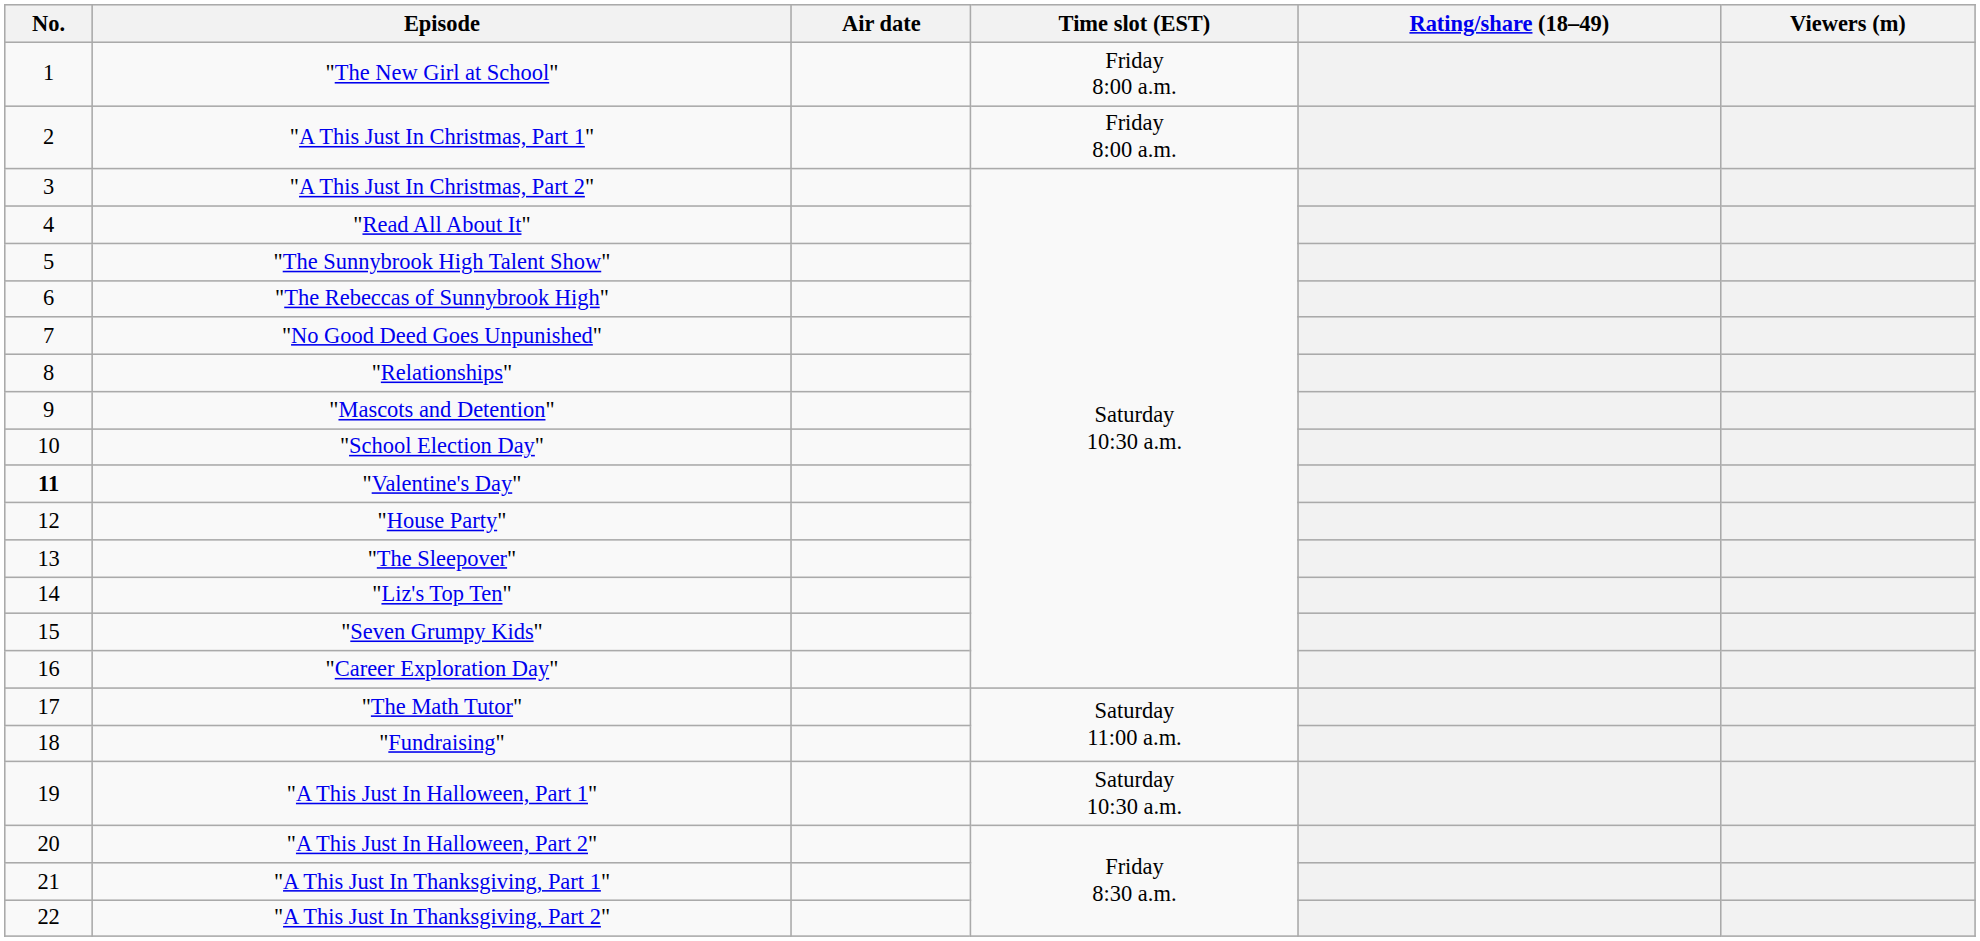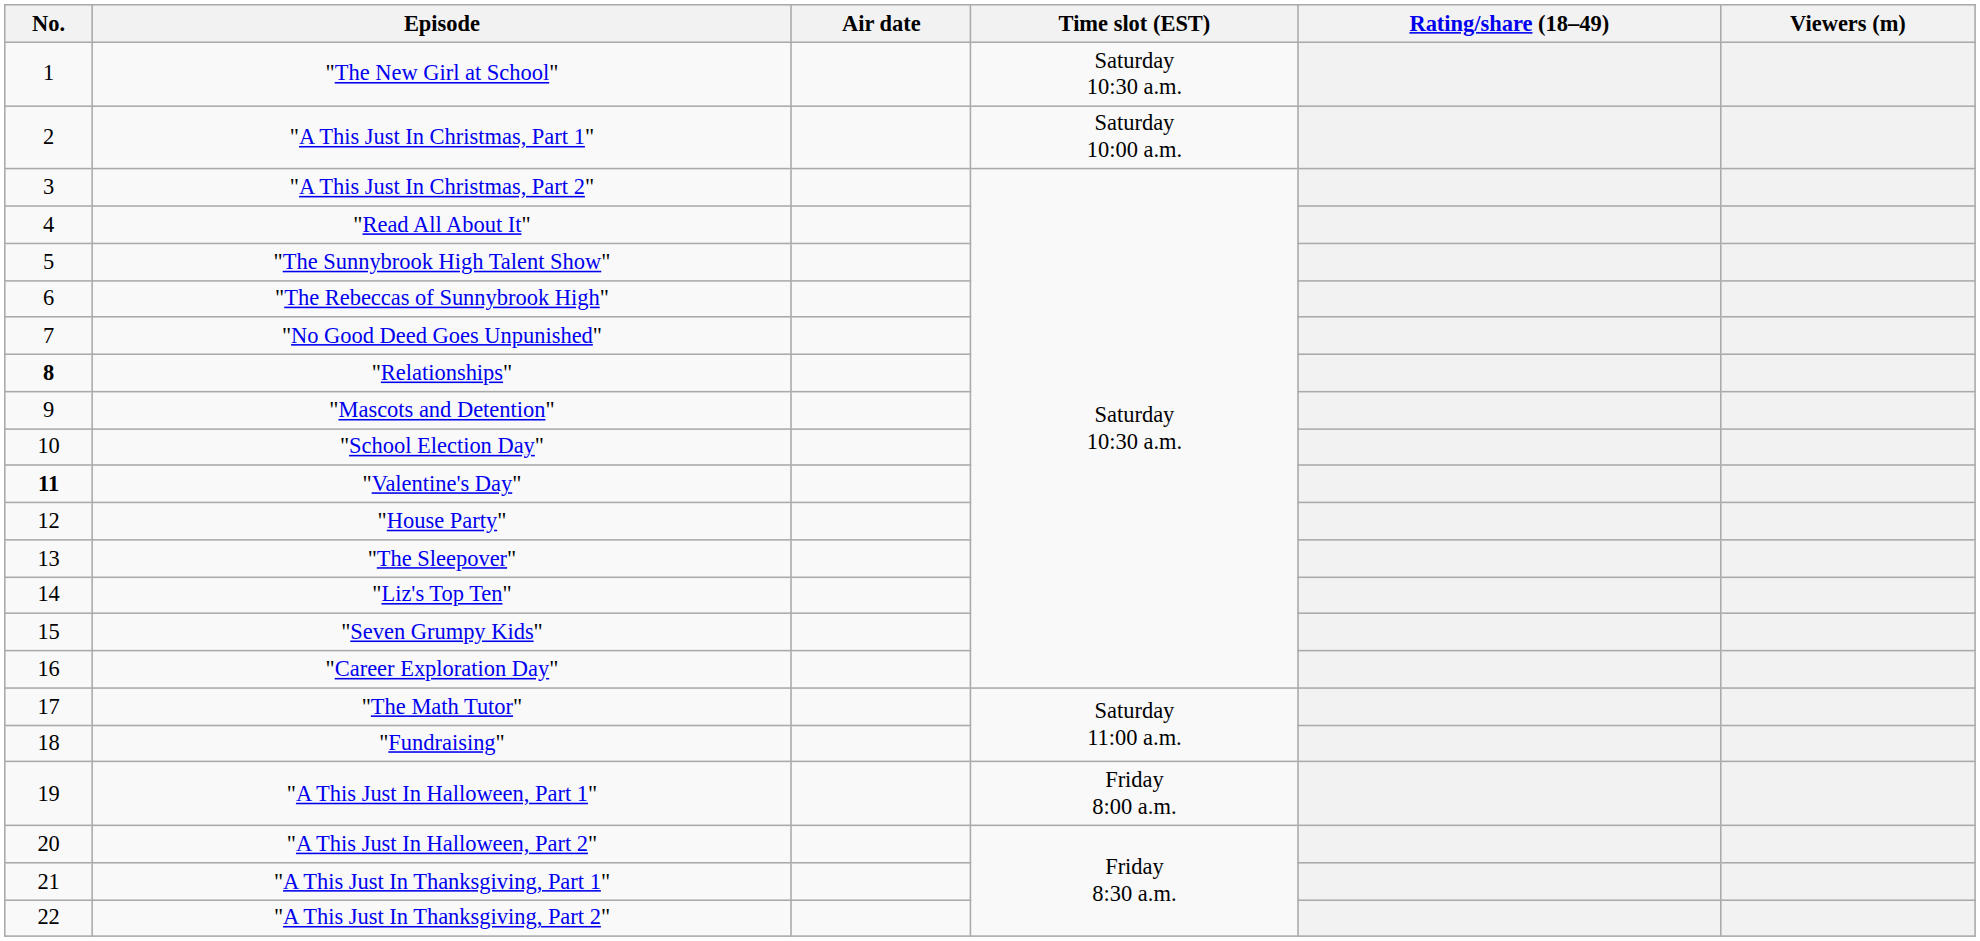(1134, 73) Friday 8:00 a.m. -> (1134, 73) Saturday 10:30 a.m.
(1134, 137) Friday 8:00 a.m. -> (1134, 137) Saturday 10:00 a.m.
(49, 372) normal -> (49, 372) bold
(1134, 793) Saturday 10:30 a.m. -> (1134, 793) Friday 8:00 a.m.
